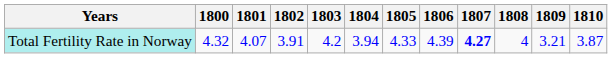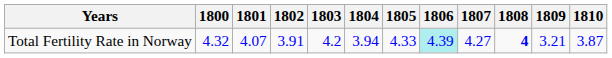(100, 40) paleturquoise background -> (100, 40) no background
(440, 40) no background -> (440, 40) paleturquoise background
(478, 40) bold -> (478, 40) normal
(525, 40) normal -> (525, 40) bold
